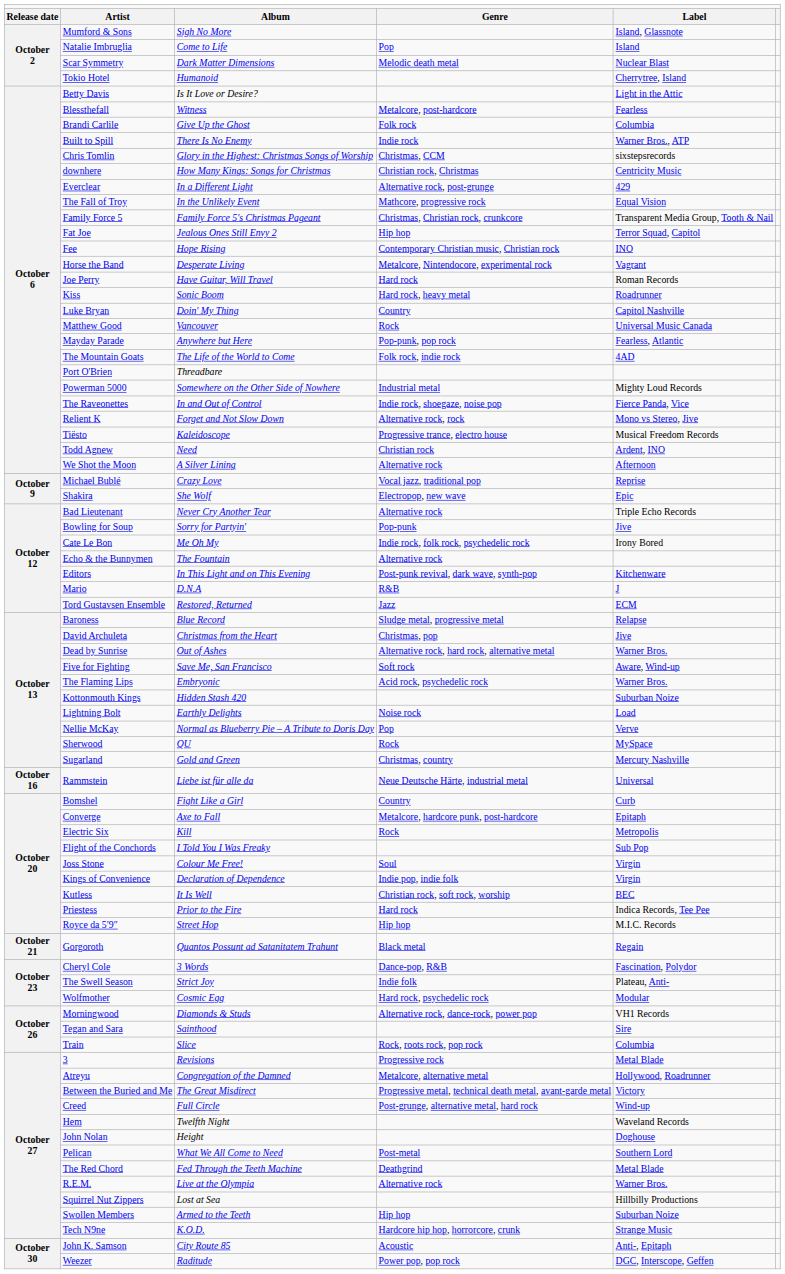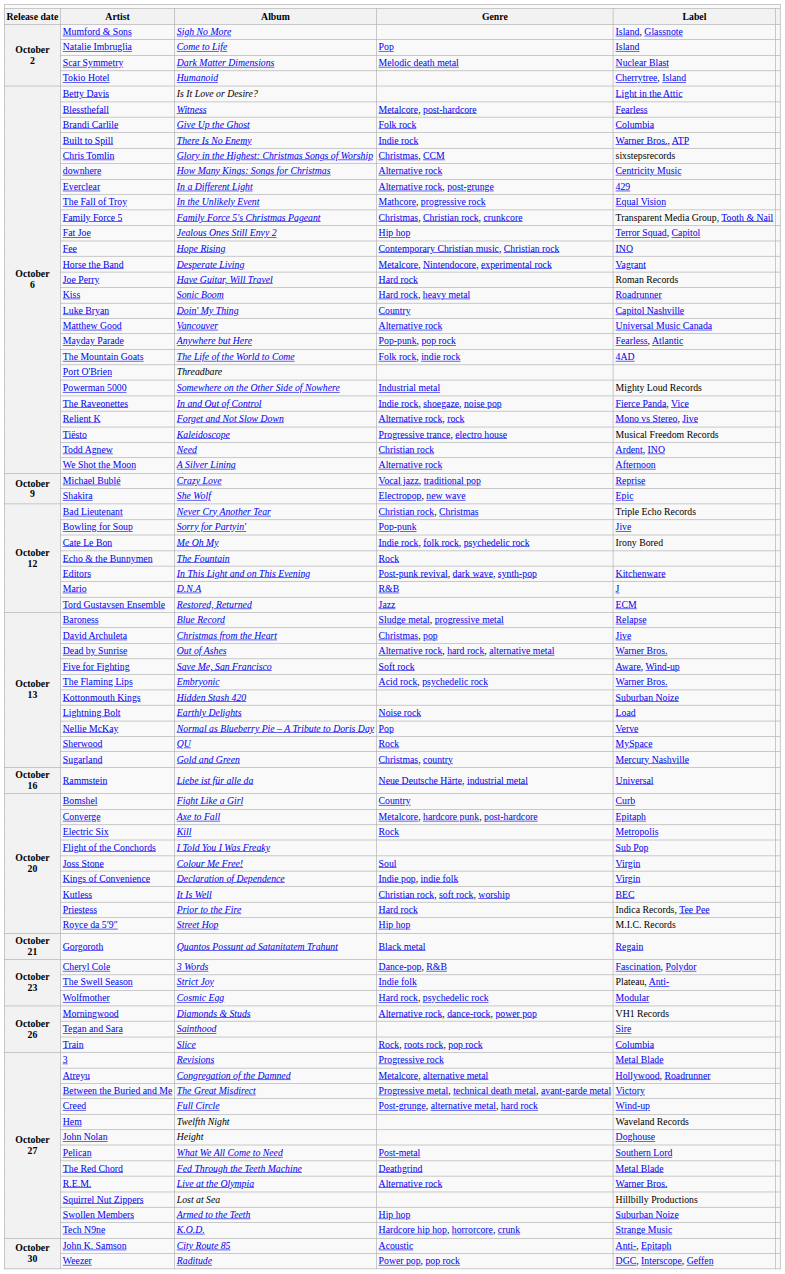(429, 171) Christian rock, Christmas -> (410, 171) Alternative rock
(389, 326) Rock -> (410, 326) Alternative rock
(410, 512) Alternative rock -> (429, 512) Christian rock, Christmas
(410, 558) Alternative rock -> (389, 558) Rock
